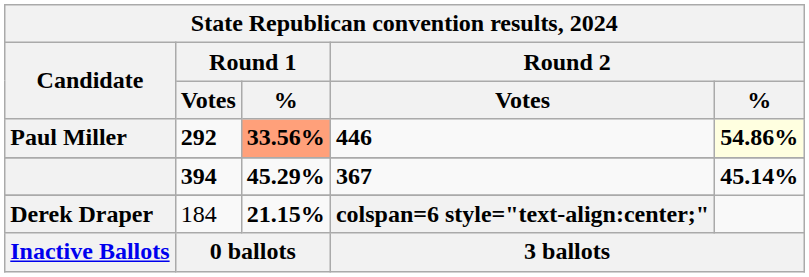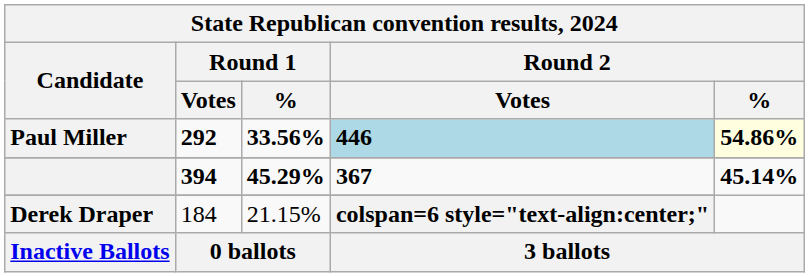(286, 137) lightsalmon background -> (286, 137) no background
(354, 137) no background -> (354, 137) lightblue background
(286, 213) bold -> (284, 213) normal
